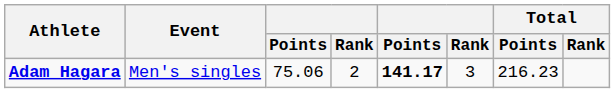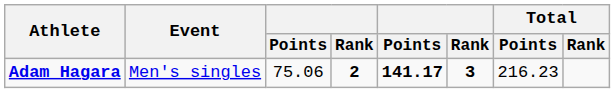(354, 72) normal -> (354, 72) bold
(470, 72) normal -> (470, 72) bold
